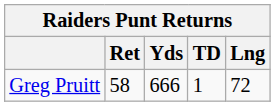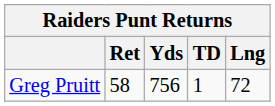(165, 85) 666 -> (165, 85) 756
